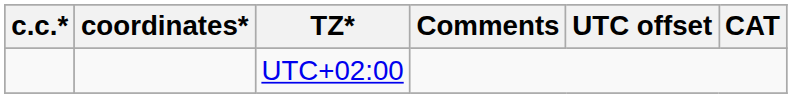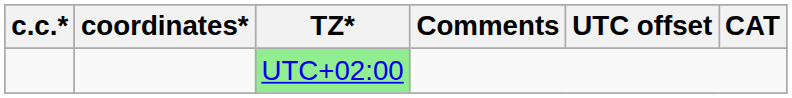(333, 70) no background -> (333, 70) lightgreen background
